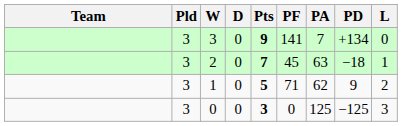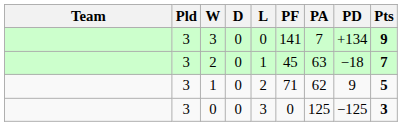columns swapped: (385, 16) <-> (264, 16)
